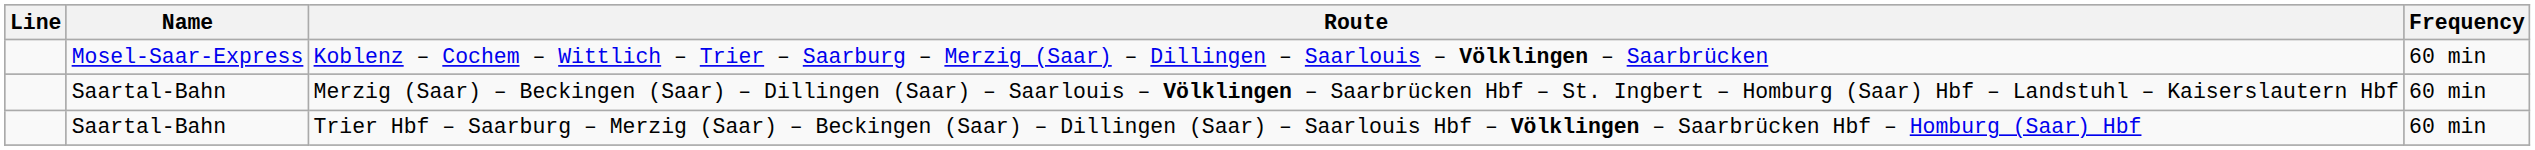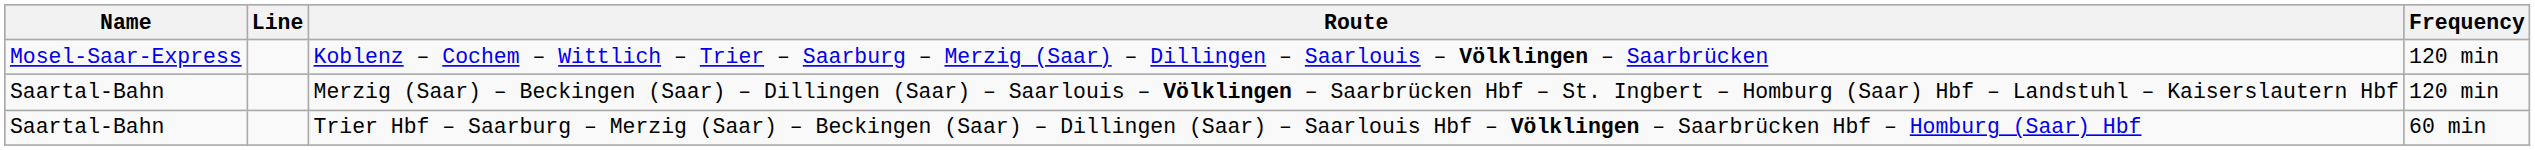columns swapped: (36, 22) <-> (188, 22)
(2448, 57) 60 min -> (2454, 57) 120 min
(2448, 92) 60 min -> (2454, 92) 120 min
